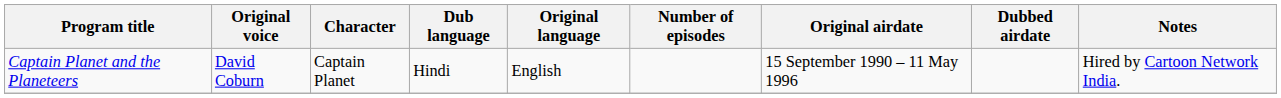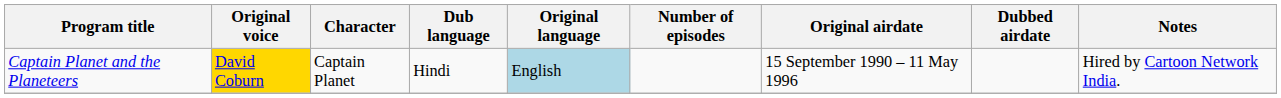(239, 70) no background -> (239, 70) gold background
(536, 70) no background -> (536, 70) lightblue background
